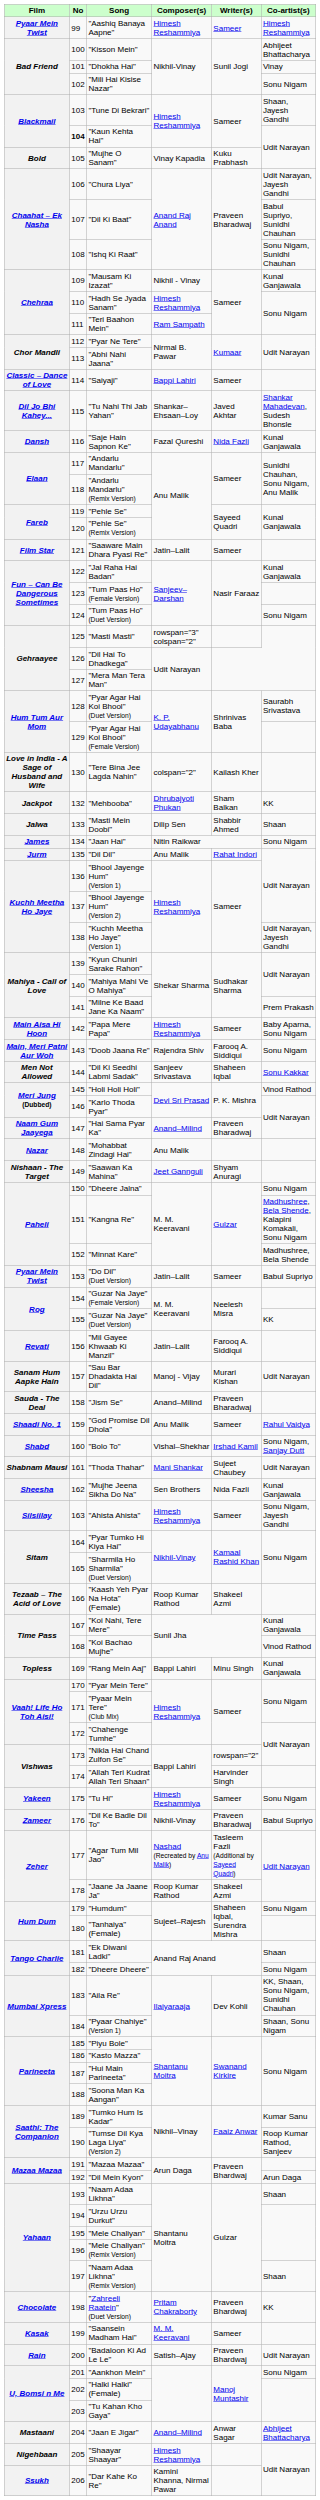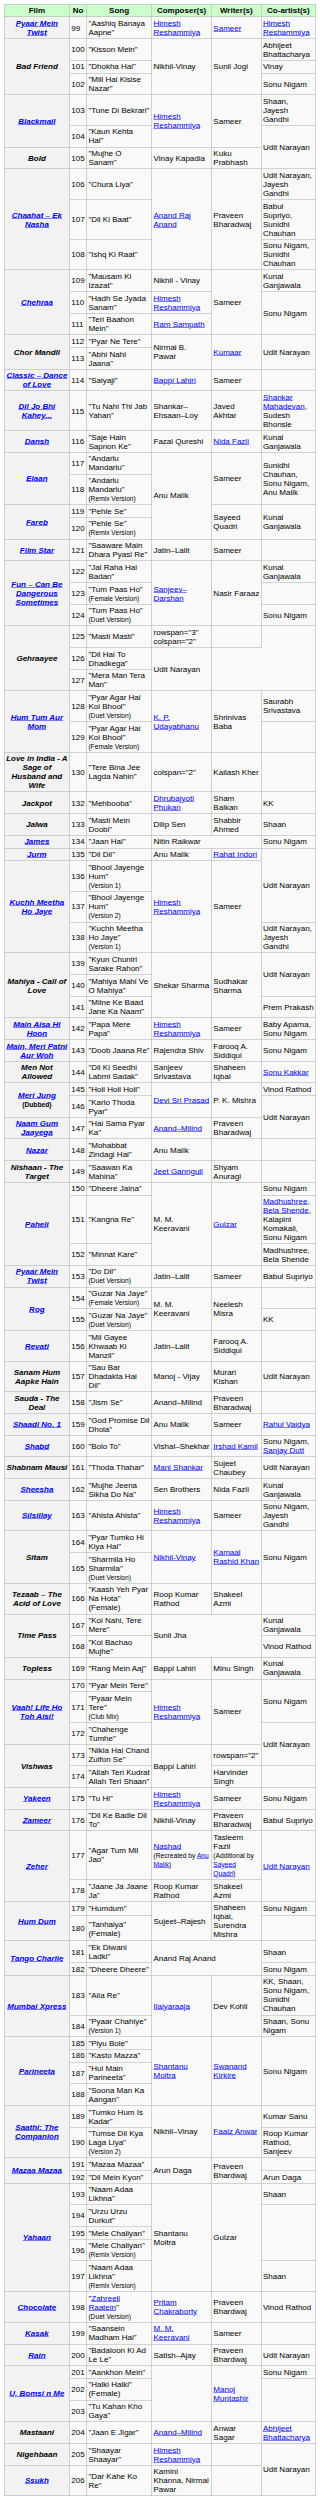(78, 136) bold -> (78, 136) normal
(268, 2307) KK -> (287, 2307) Vinod Rathod
